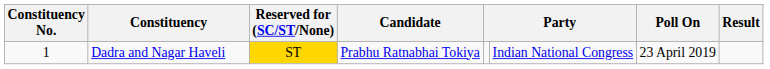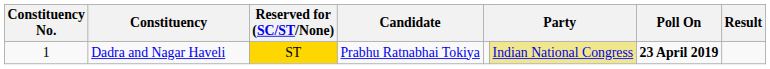(563, 52) no background -> (563, 52) khaki background
(678, 52) normal -> (679, 52) bold
